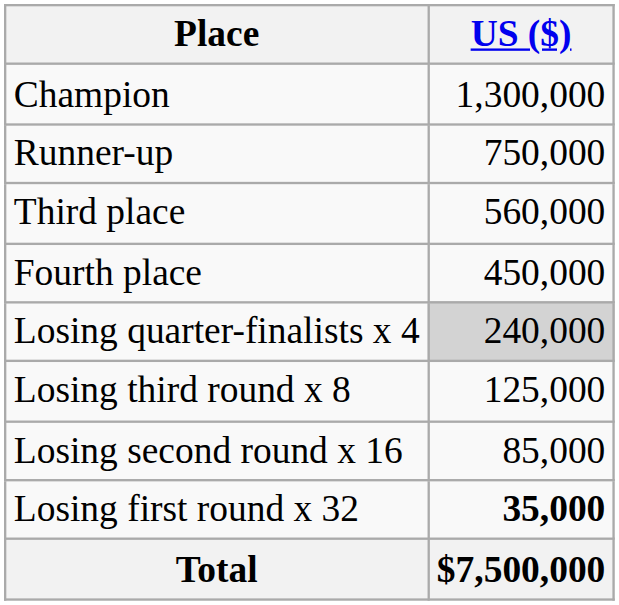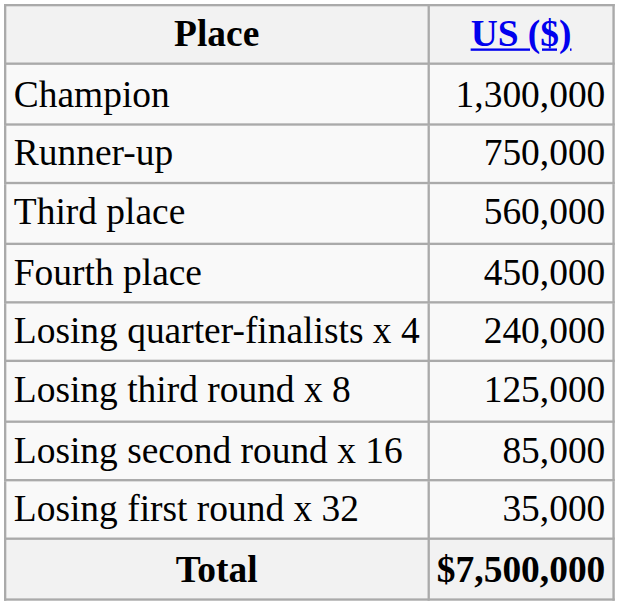(545, 331) lightgrey background -> (545, 331) no background
(554, 509) bold -> (554, 509) normal
